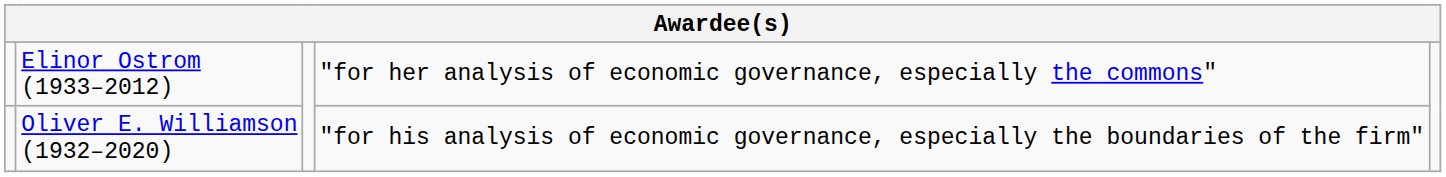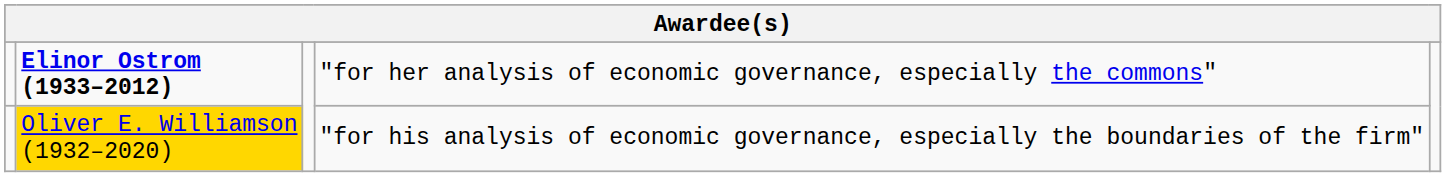(111, 74) normal -> (111, 74) bold
(159, 138) no background -> (159, 138) gold background
